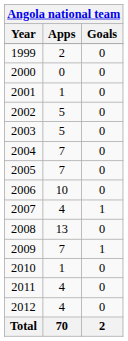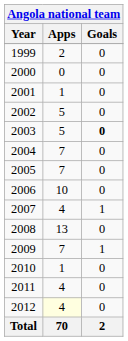(102, 131) normal -> (102, 131) bold
(62, 307) no background -> (62, 307) lightyellow background
